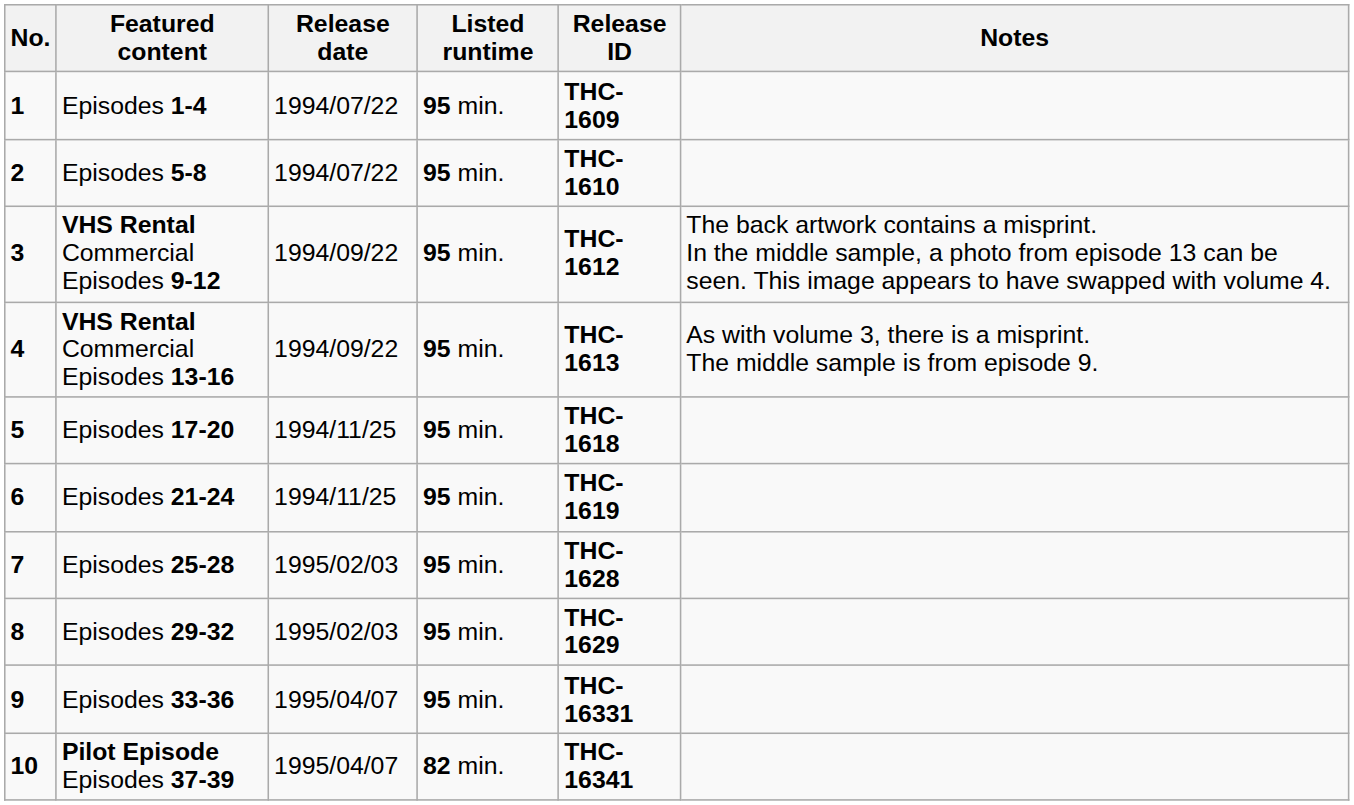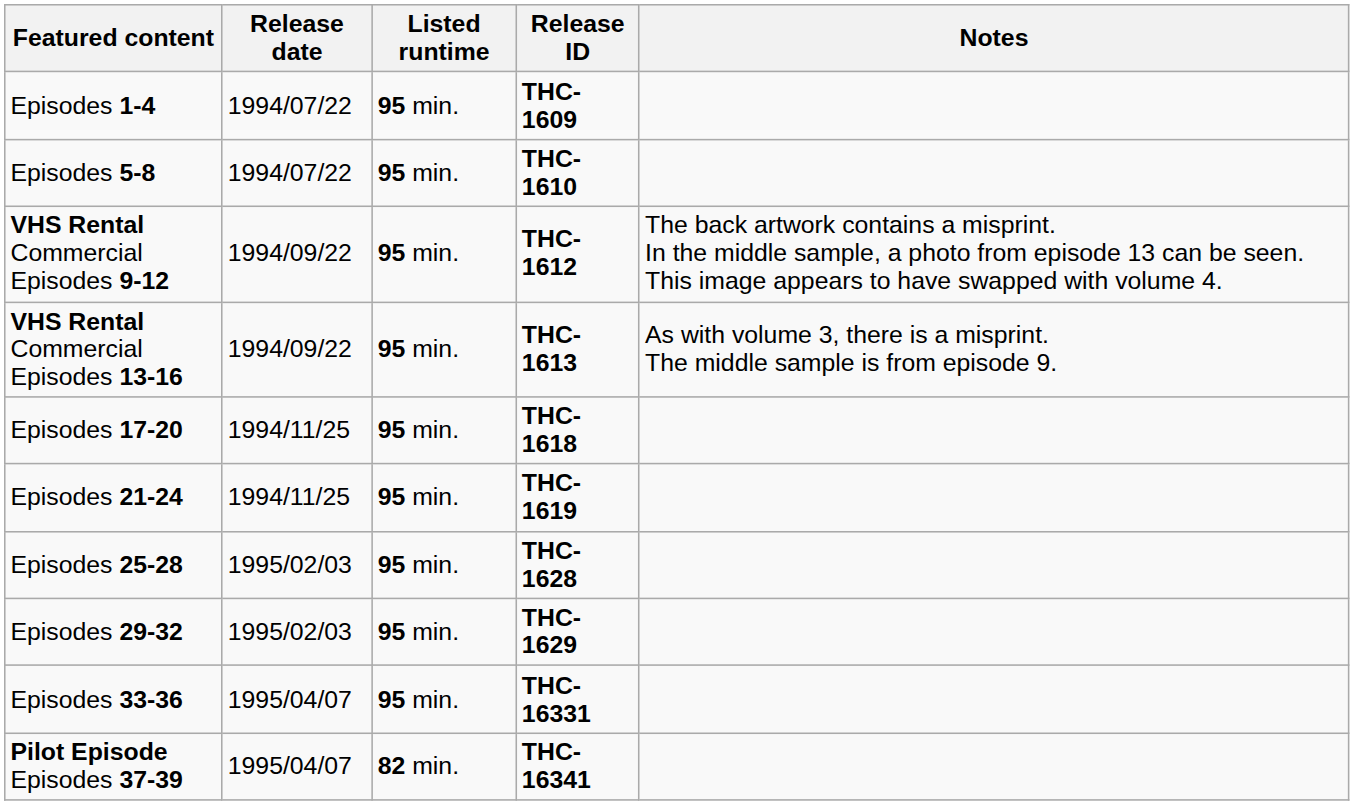- column: (30, 38)
